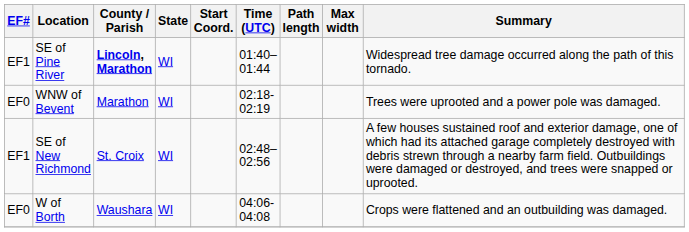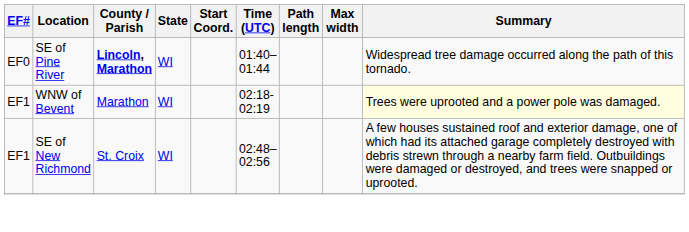(19, 61) EF1 -> (19, 61) EF0
(19, 101) EF0 -> (19, 101) EF1
(513, 101) no background -> (513, 101) lightyellow background
- row: (50, 210)
